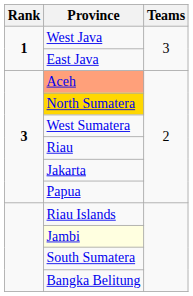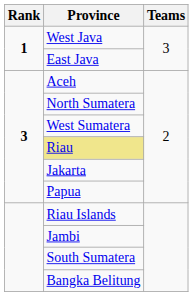(61, 81) lightsalmon background -> (61, 81) no background
(91, 103) gold background -> (91, 103) no background
(60, 147) no background -> (60, 147) khaki background
(63, 236) lightyellow background -> (63, 236) no background
